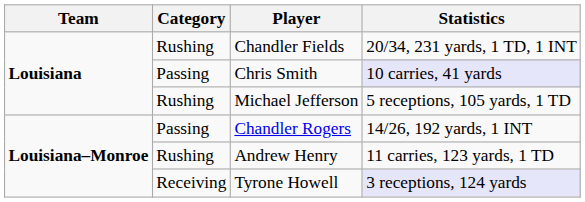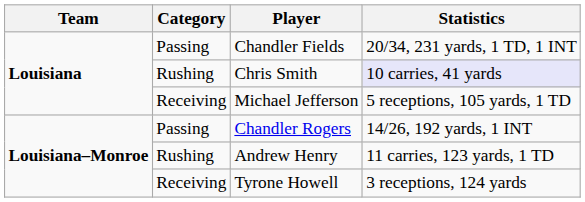(185, 45) Rushing -> (183, 45) Passing
(183, 73) Passing -> (185, 73) Rushing
(185, 100) Rushing -> (191, 100) Receiving
(446, 182) lavender background -> (446, 182) no background
